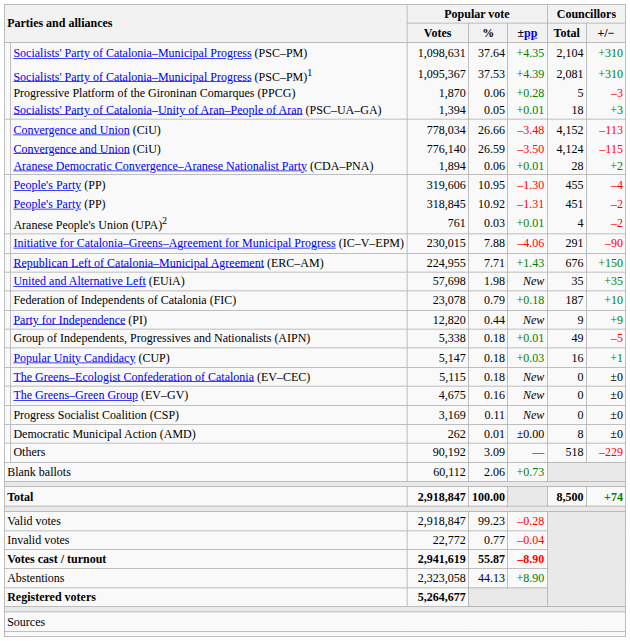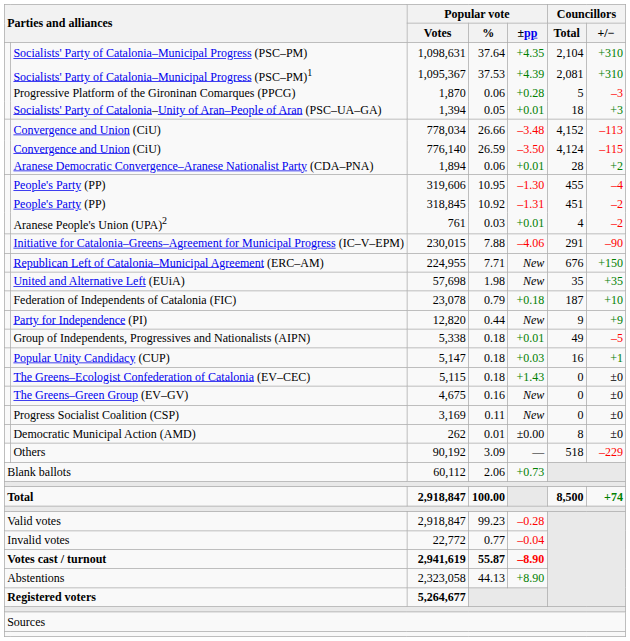(530, 262) +1.43 -> (534, 262) New
(534, 376) New -> (530, 376) +1.43
